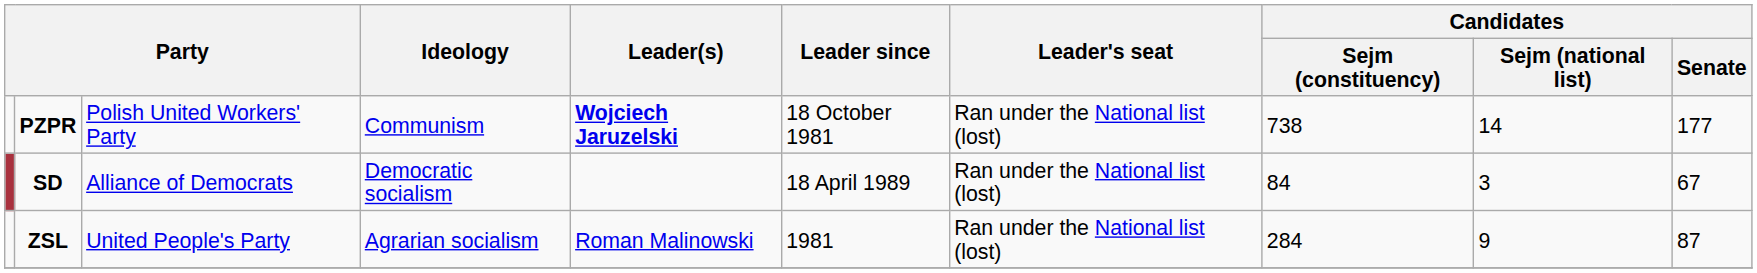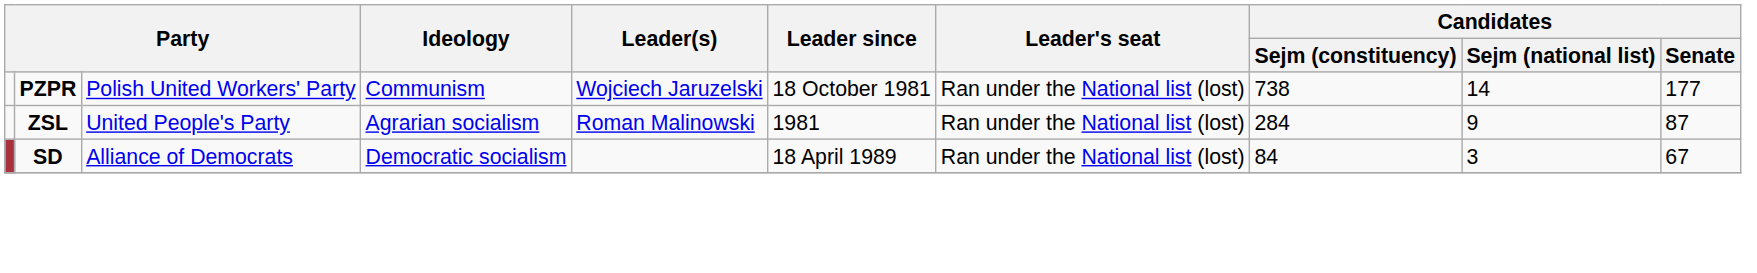(627, 125) bold -> (669, 89) normal
rows swapped: (48, 240) <-> (48, 182)
